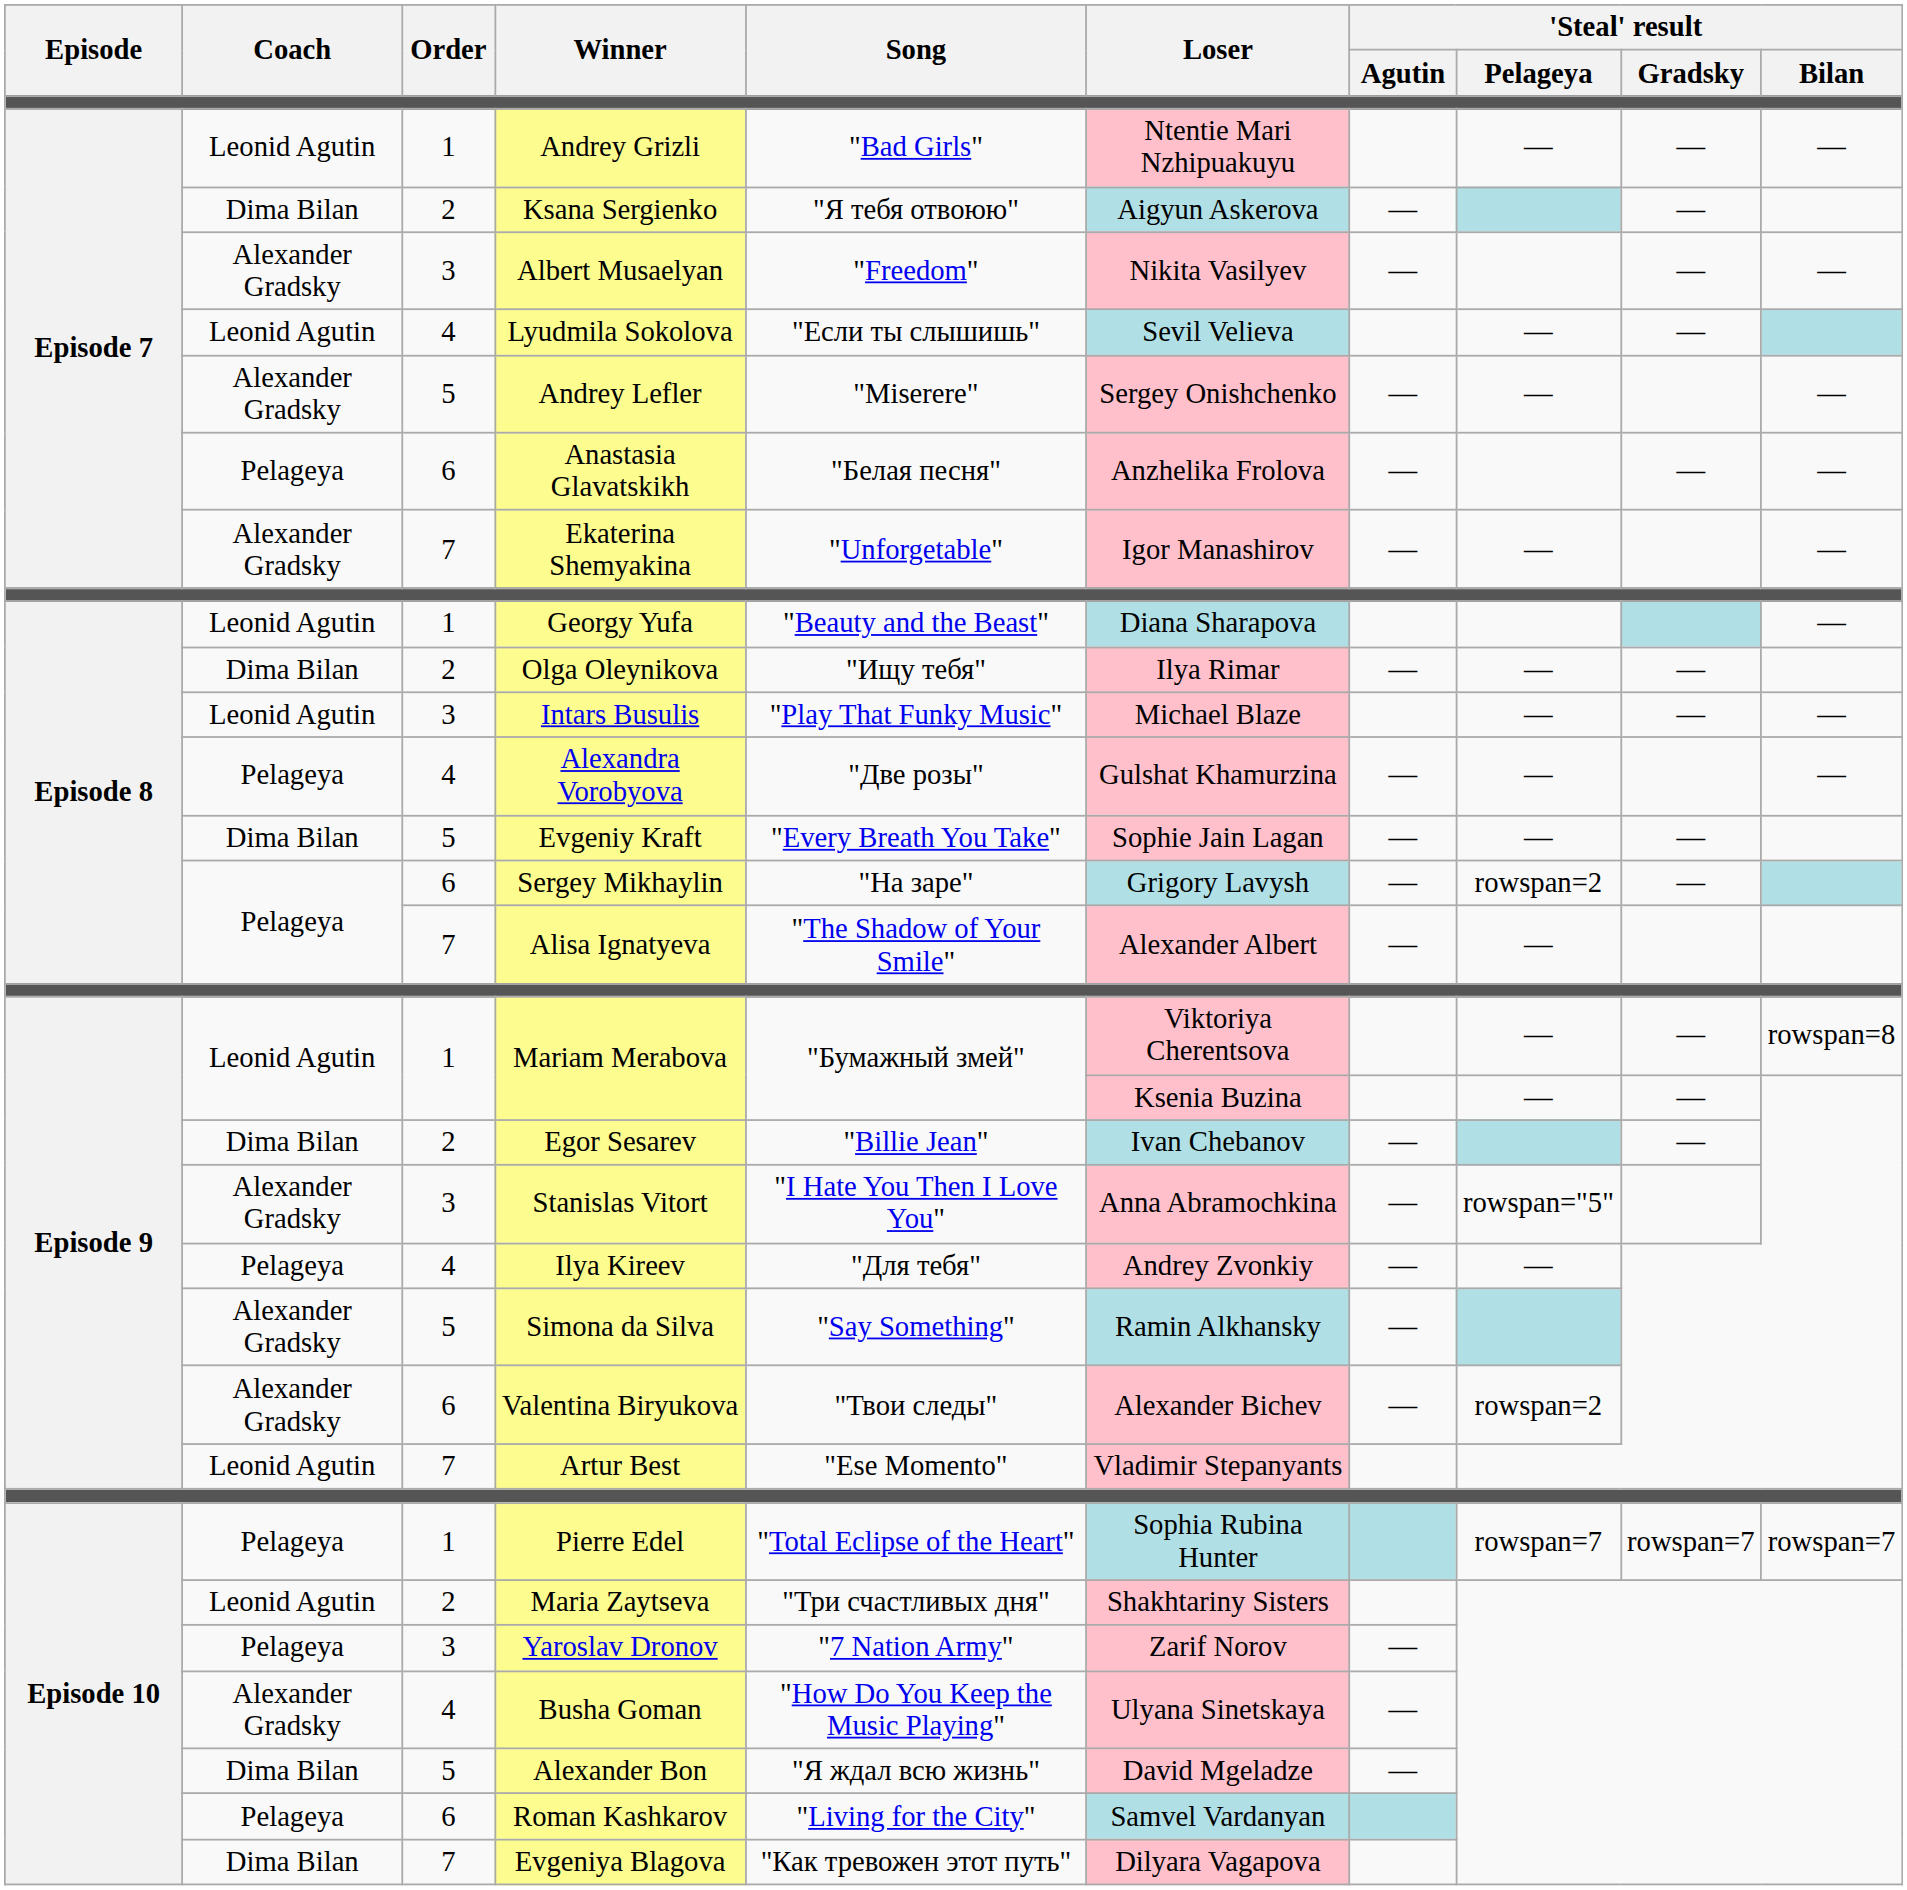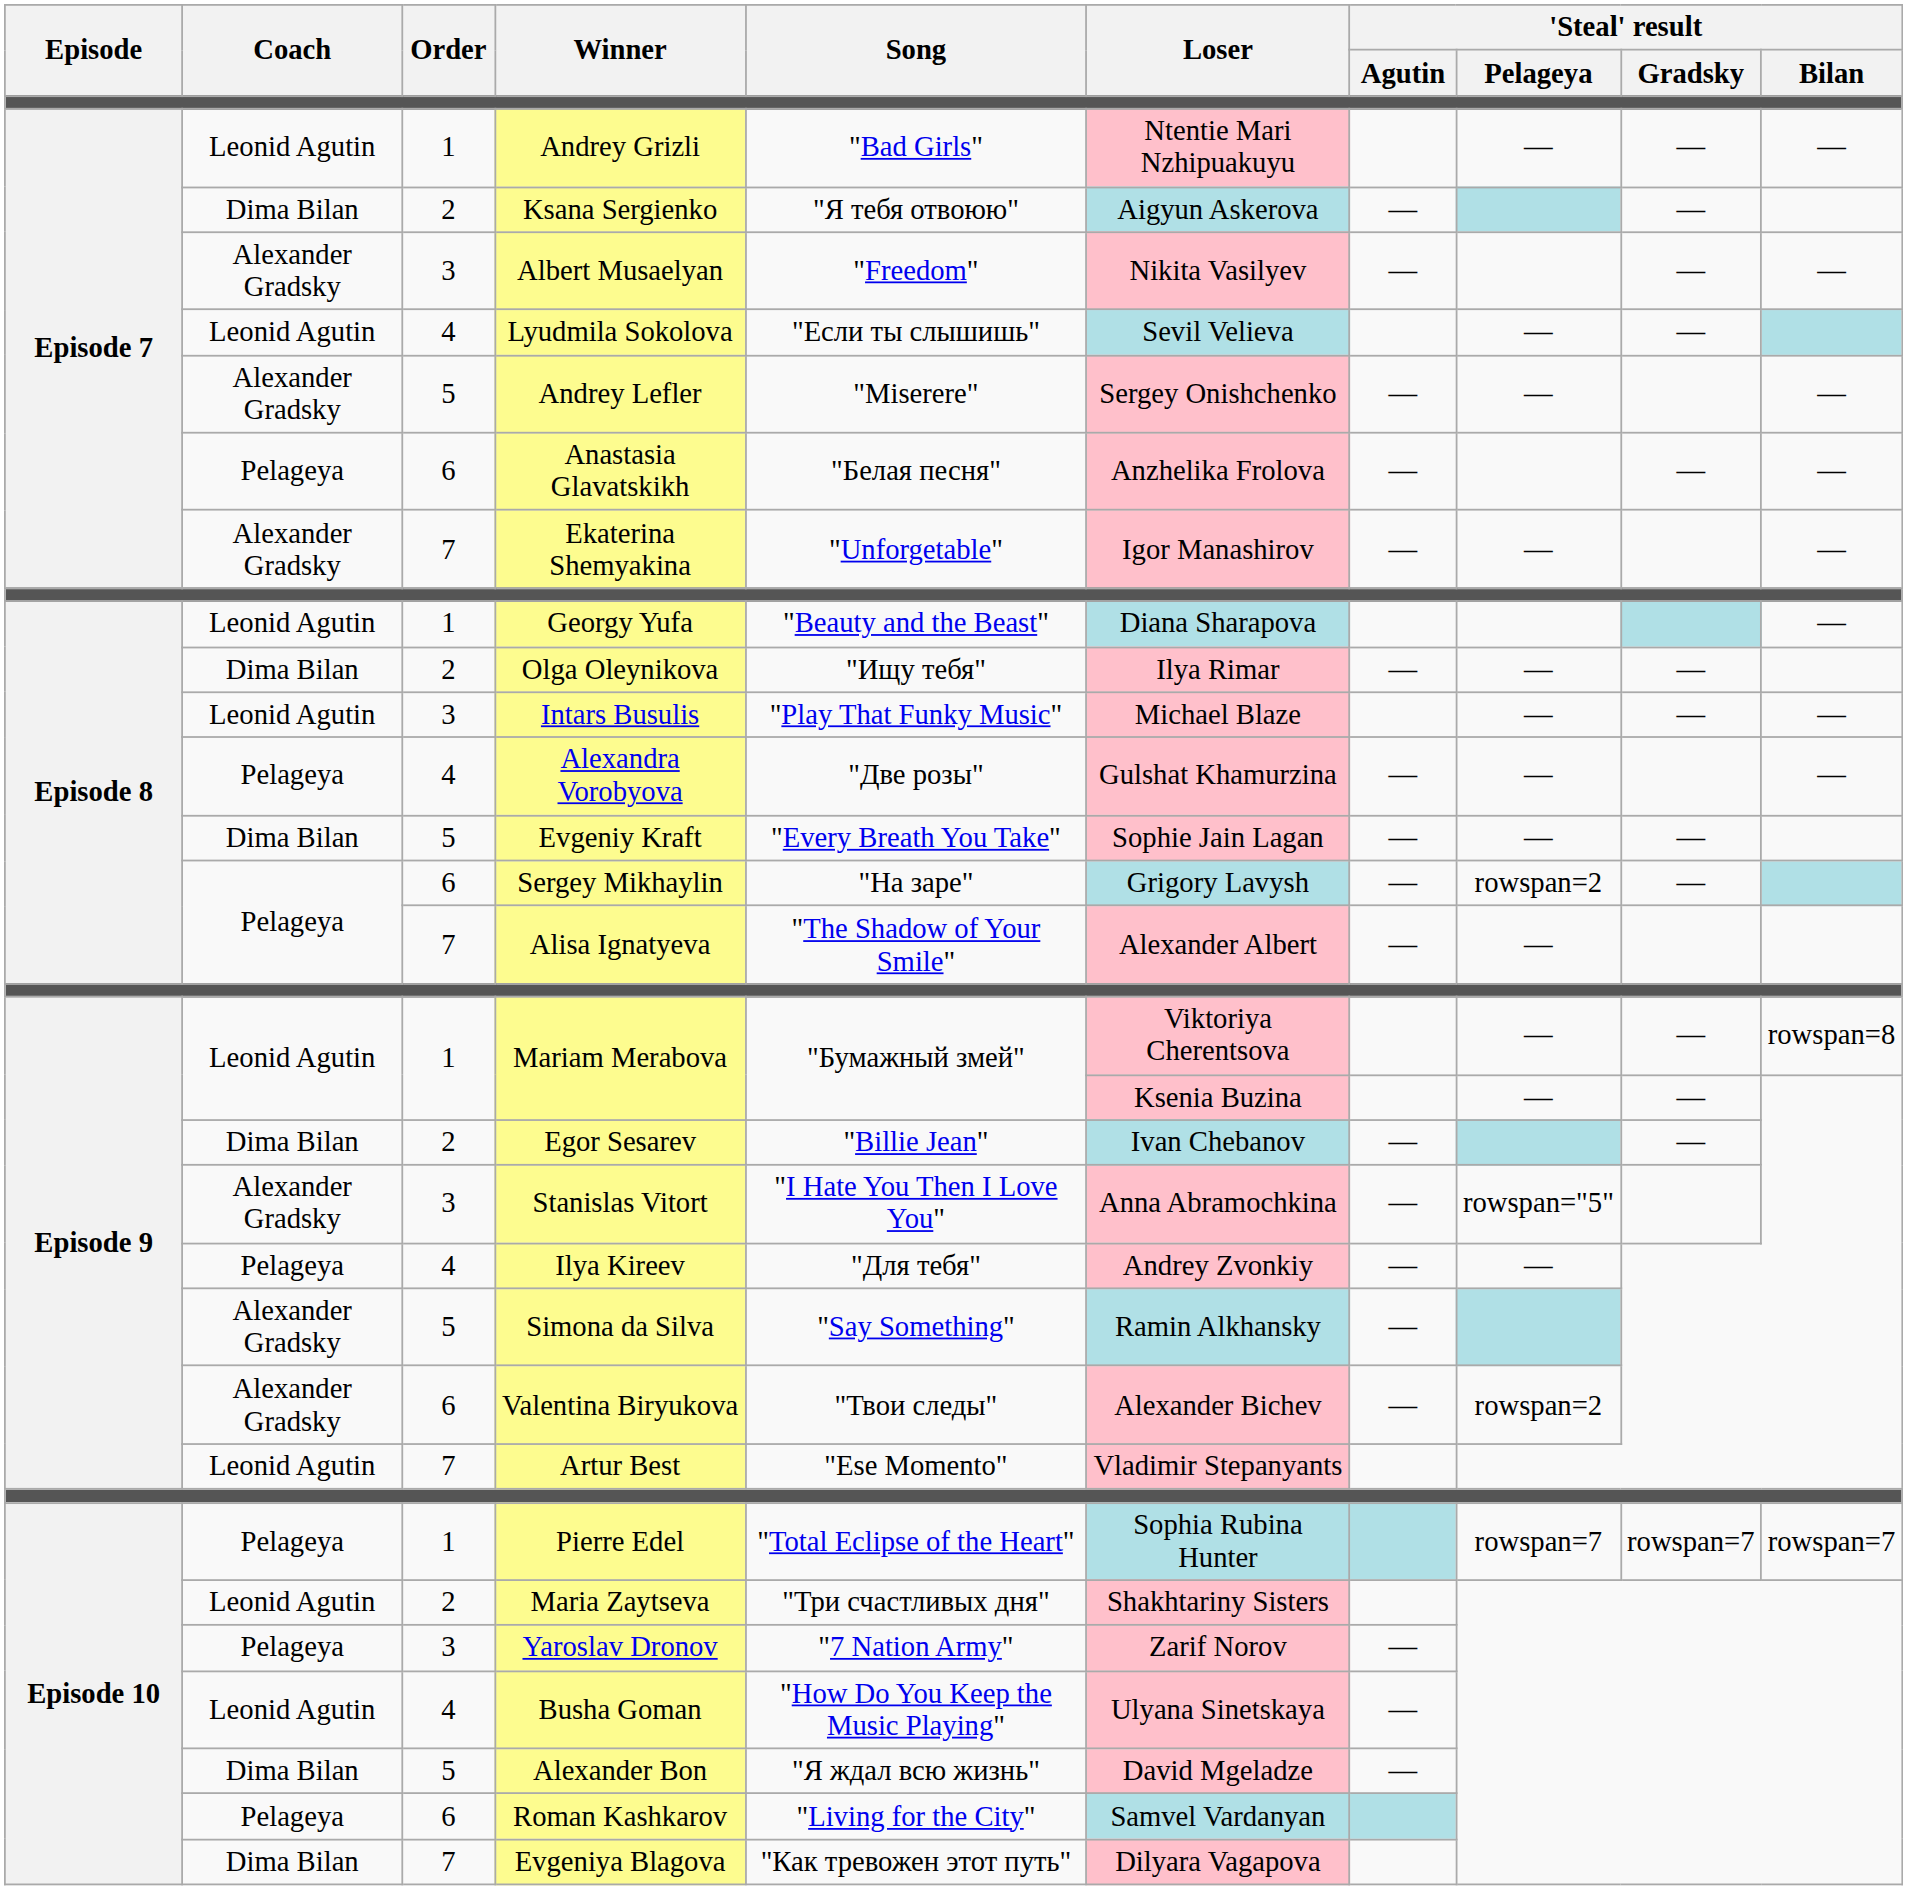(292, 1709) Alexander Gradsky -> (292, 1709) Leonid Agutin
